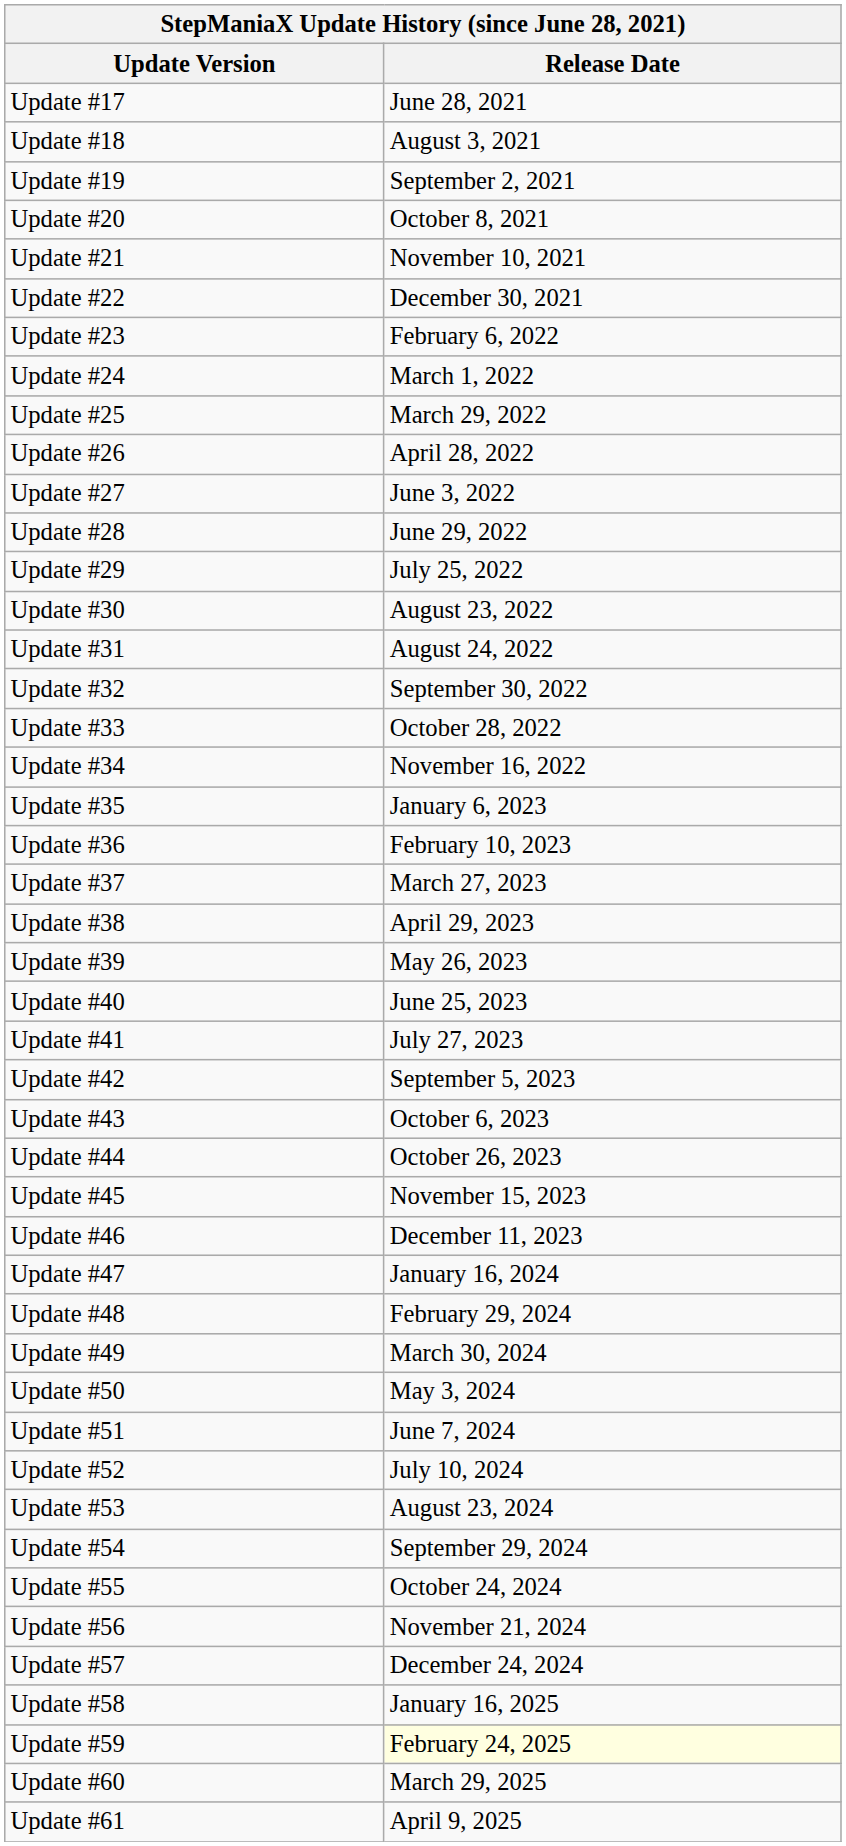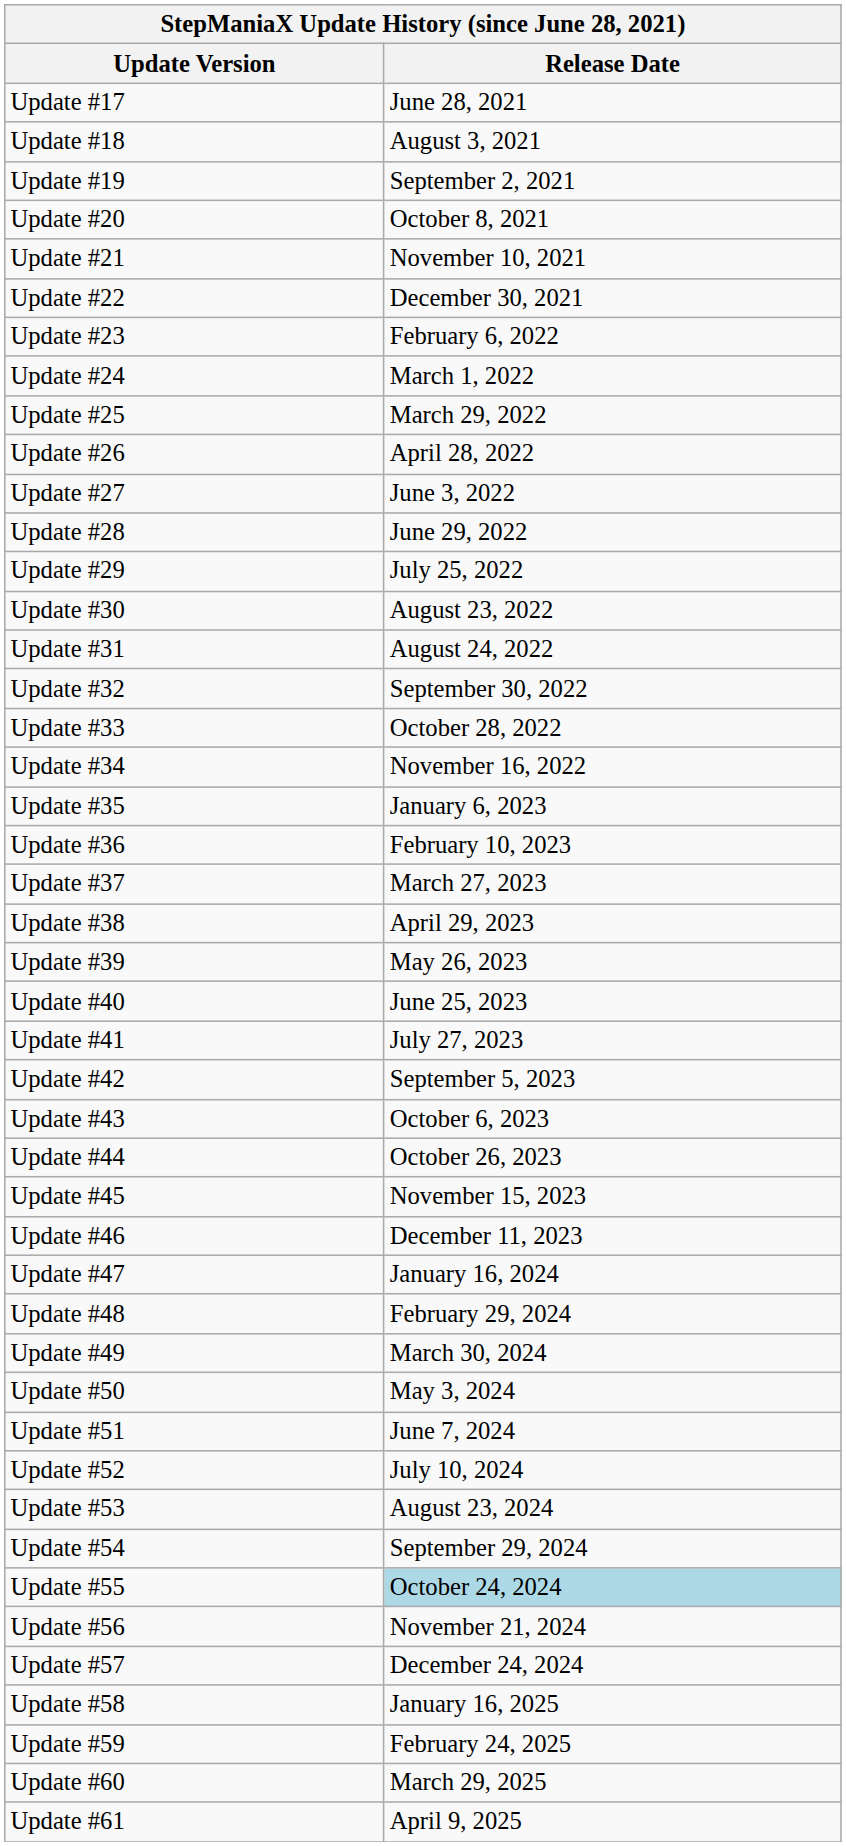(476, 1587) no background -> (476, 1587) lightblue background
(480, 1743) lightyellow background -> (480, 1743) no background
